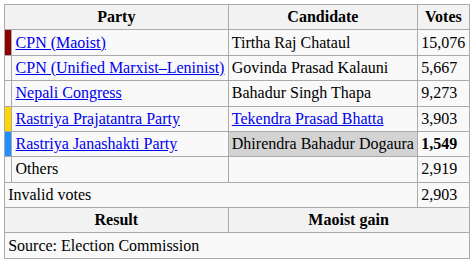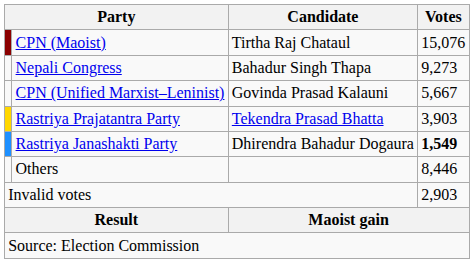rows swapped: (69, 93) <-> (120, 67)
(323, 144) lightgrey background -> (323, 144) no background
(439, 169) 2,919 -> (439, 169) 8,446
